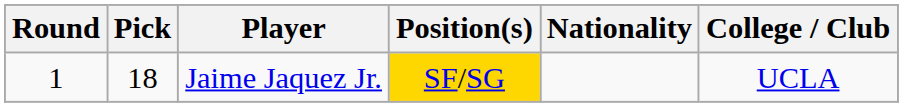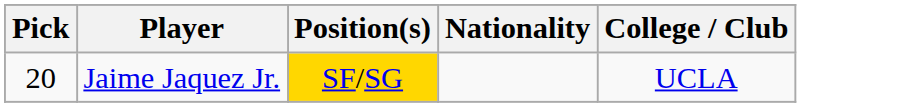- column: (56, 28)
(143, 76) 18 -> (41, 76) 20
